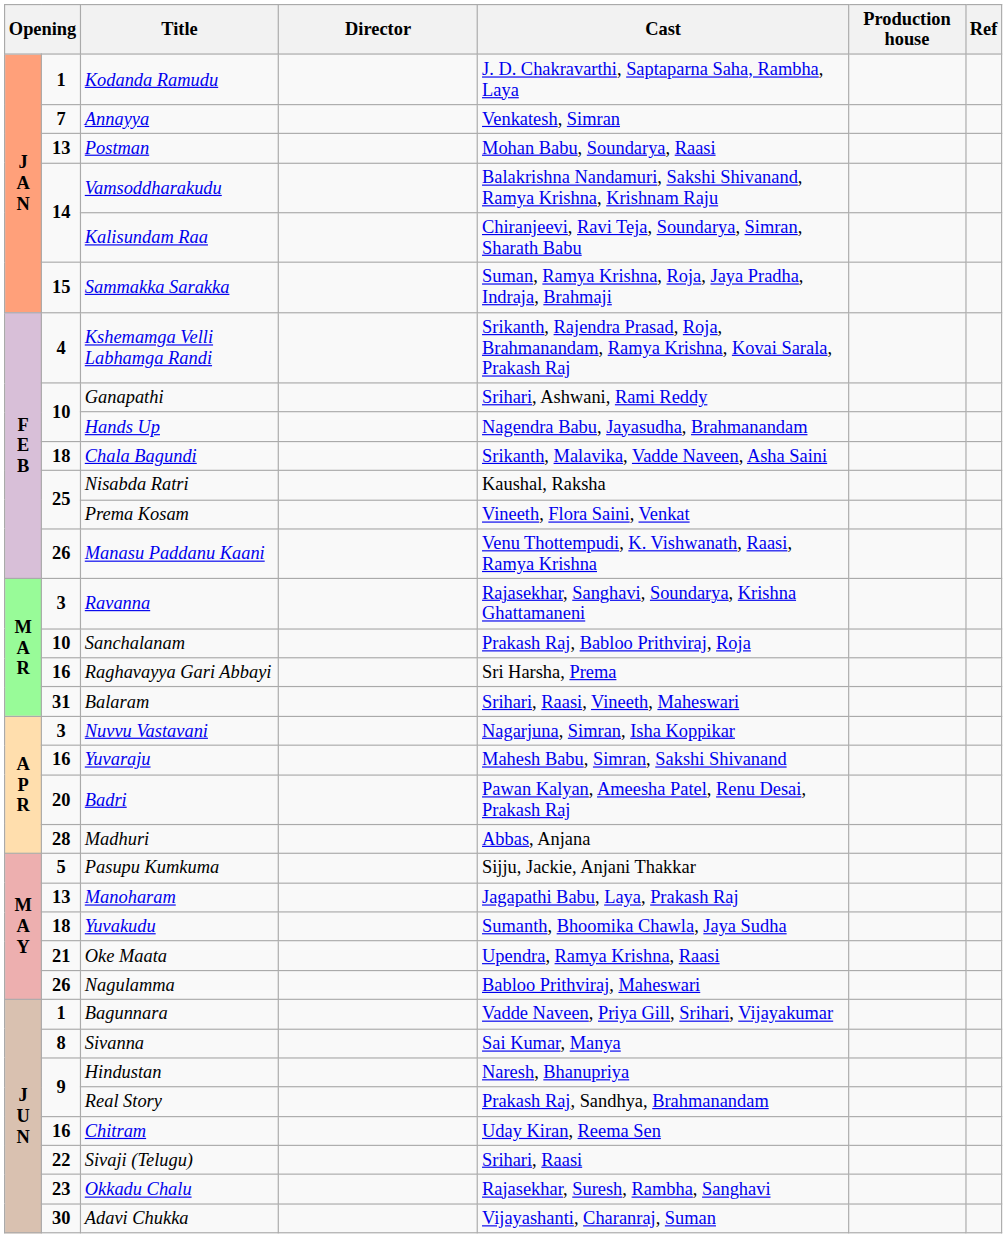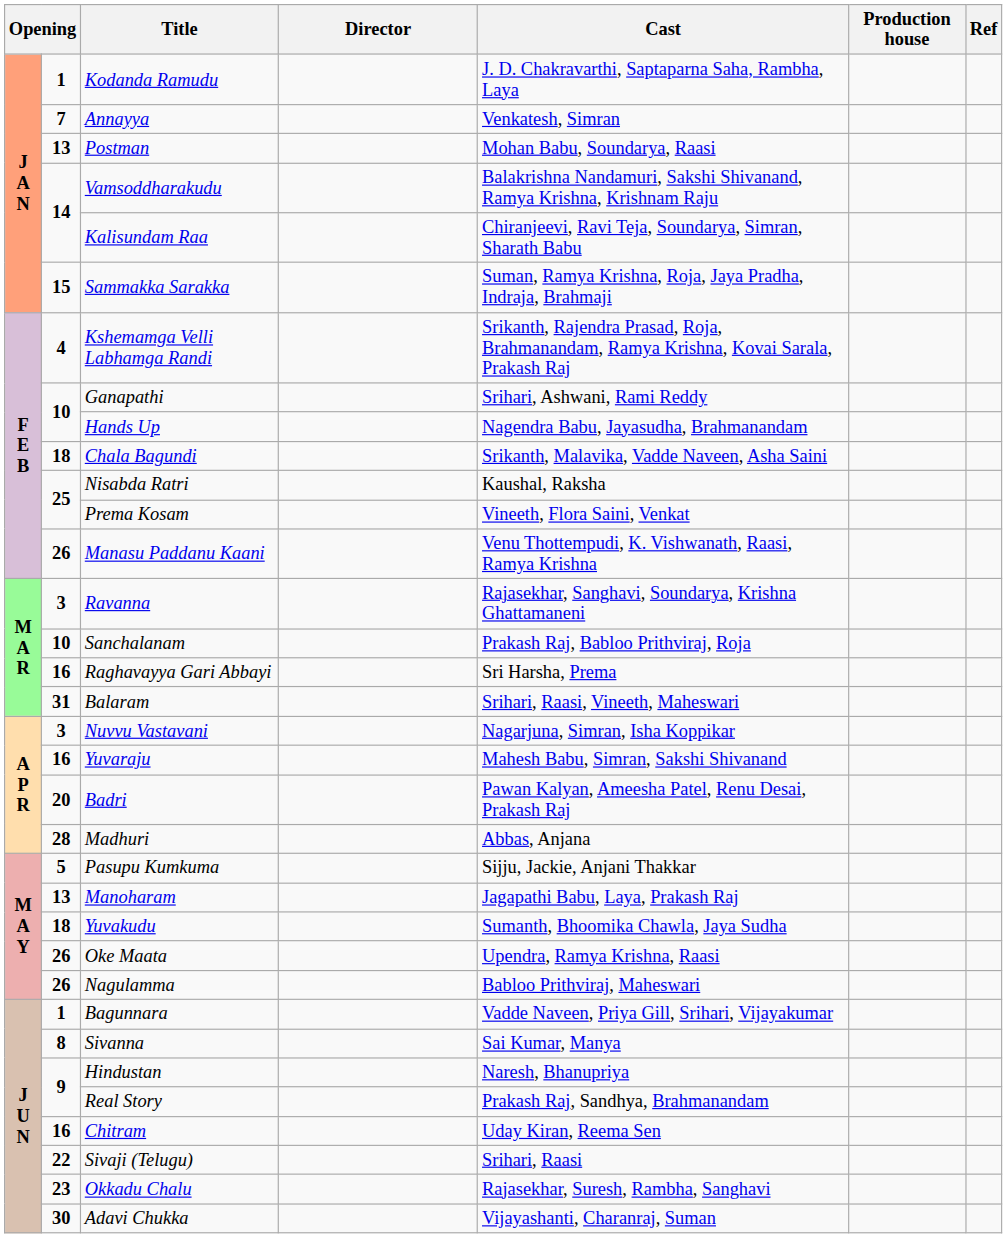(61, 955) 21 -> (61, 955) 26
